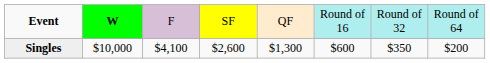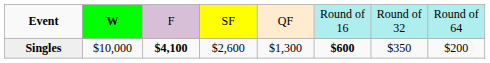(171, 48) normal -> (171, 48) bold
(343, 48) normal -> (343, 48) bold
